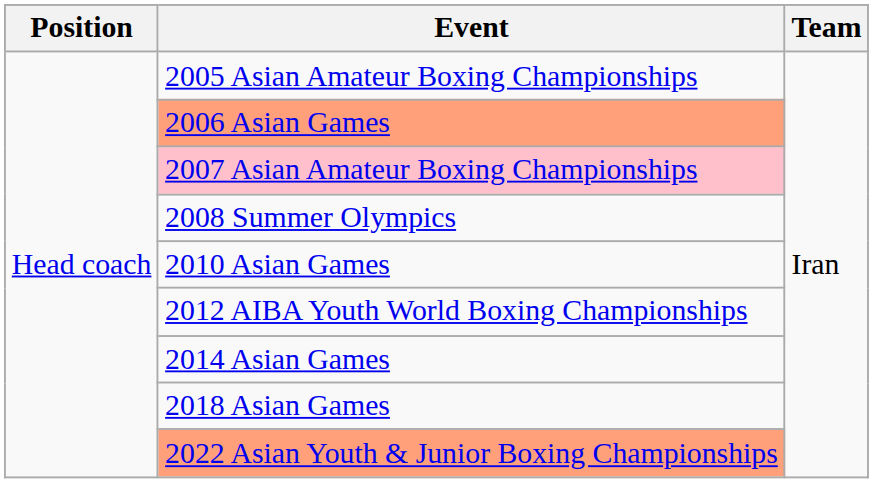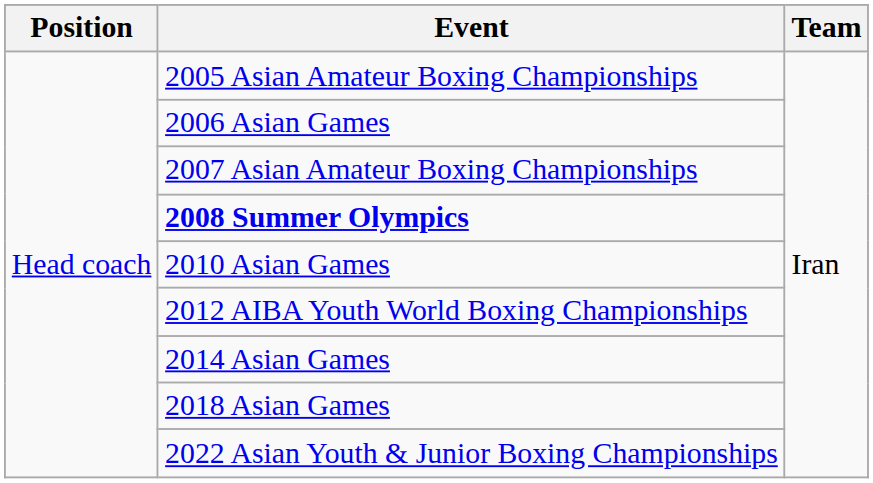(278, 122) lightsalmon background -> (278, 122) no background
(431, 169) pink background -> (431, 169) no background
(311, 216) normal -> (317, 216) bold
(471, 452) lightsalmon background -> (471, 452) no background
